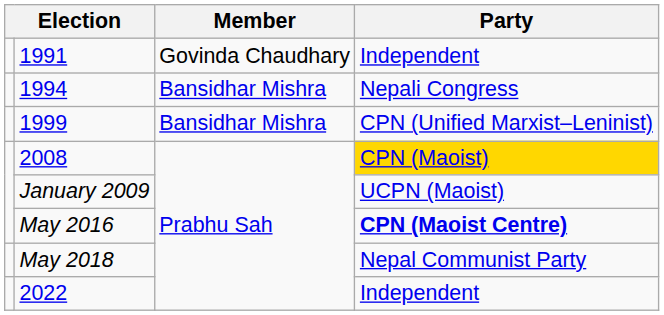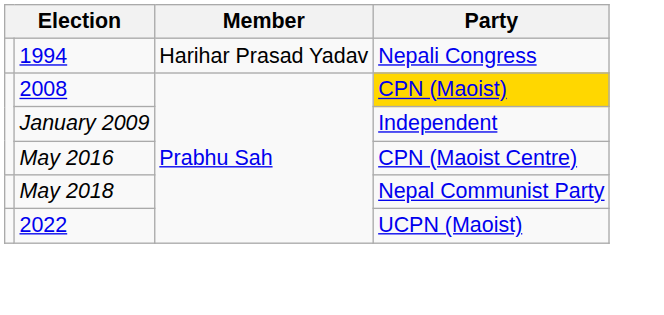- row: (43, 55)
(243, 89) Bansidhar Mishra -> (264, 55) Harihar Prasad Yadav
- row: (43, 123)
(432, 191) UCPN (Maoist) -> (438, 123) Independent
(464, 225) bold -> (478, 157) normal
(420, 293) Independent -> (450, 225) UCPN (Maoist)
